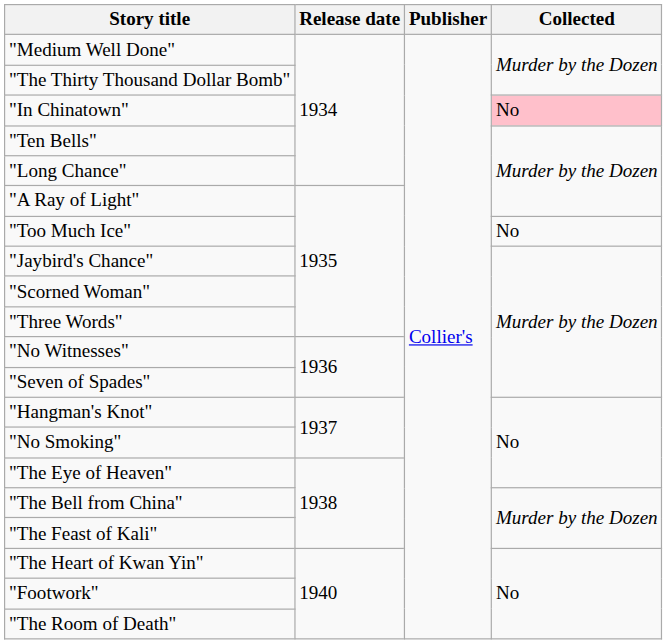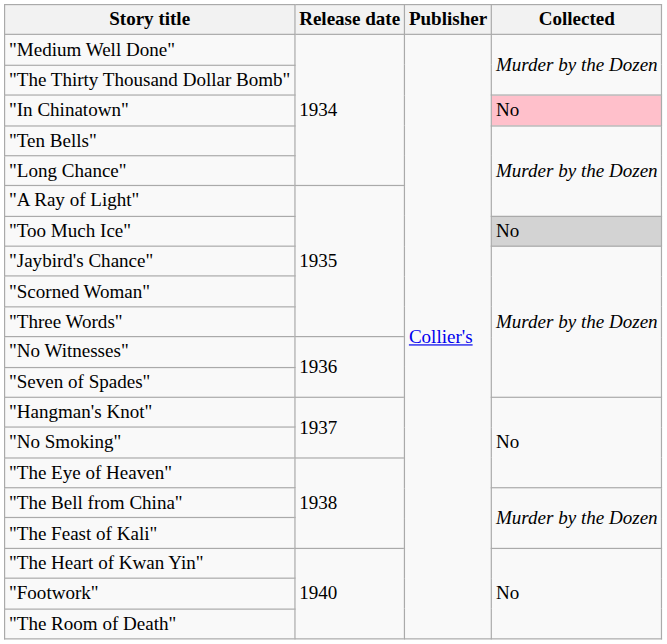(508, 230) no background -> (508, 230) lightgrey background
